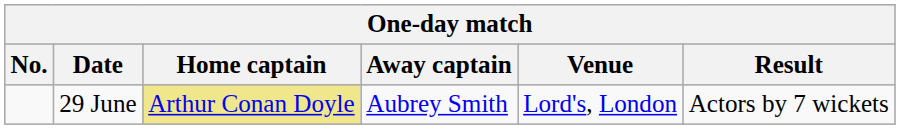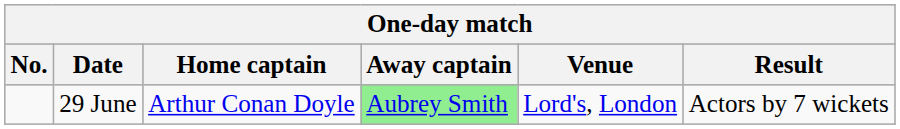(251, 104) khaki background -> (251, 104) no background
(437, 104) no background -> (437, 104) lightgreen background
